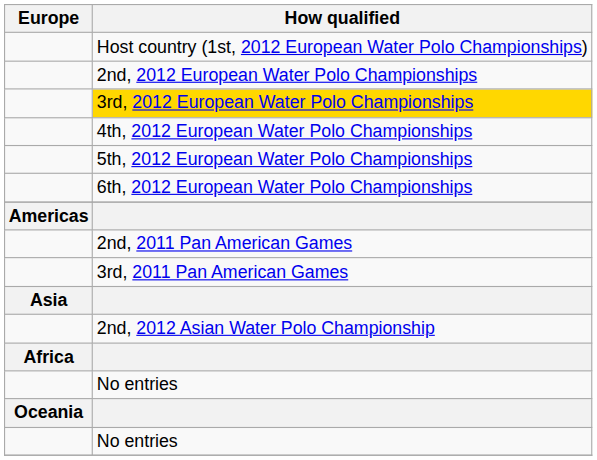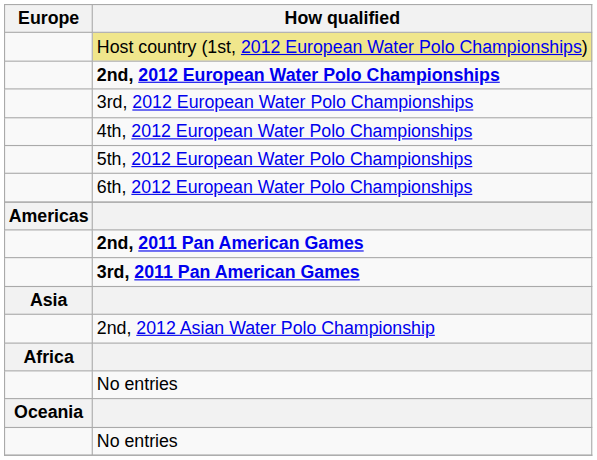(342, 46) no background -> (342, 46) khaki background
(287, 74) normal -> (298, 74) bold
(285, 103) gold background -> (285, 103) no background
(224, 243) normal -> (230, 243) bold
(223, 272) normal -> (228, 272) bold
